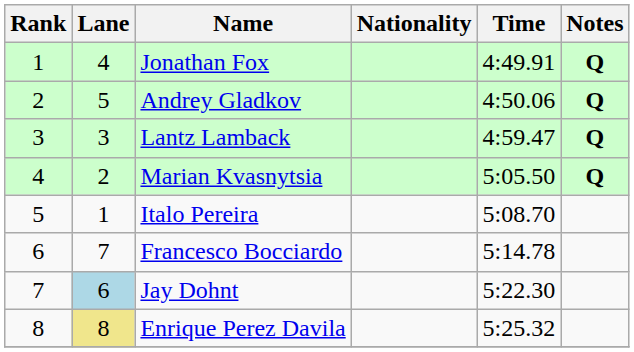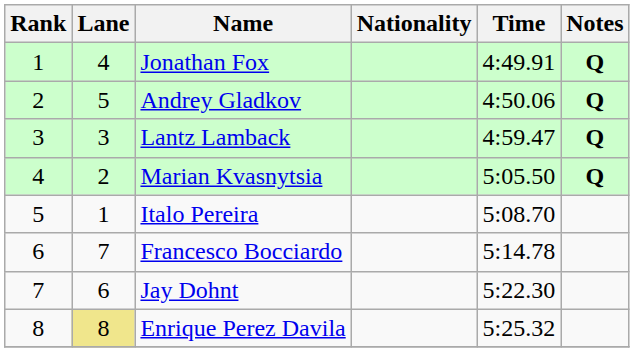(103, 289) lightblue background -> (103, 289) no background
